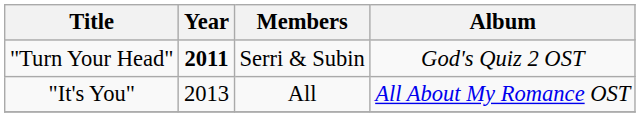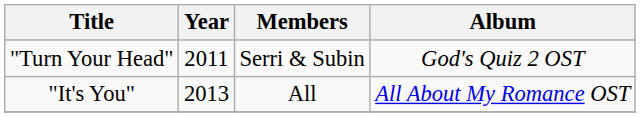(206, 58) bold -> (206, 58) normal
